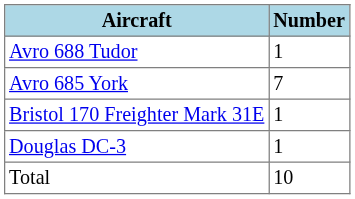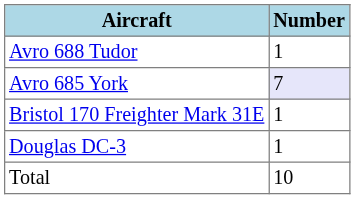(278, 83) no background -> (278, 83) lavender background
